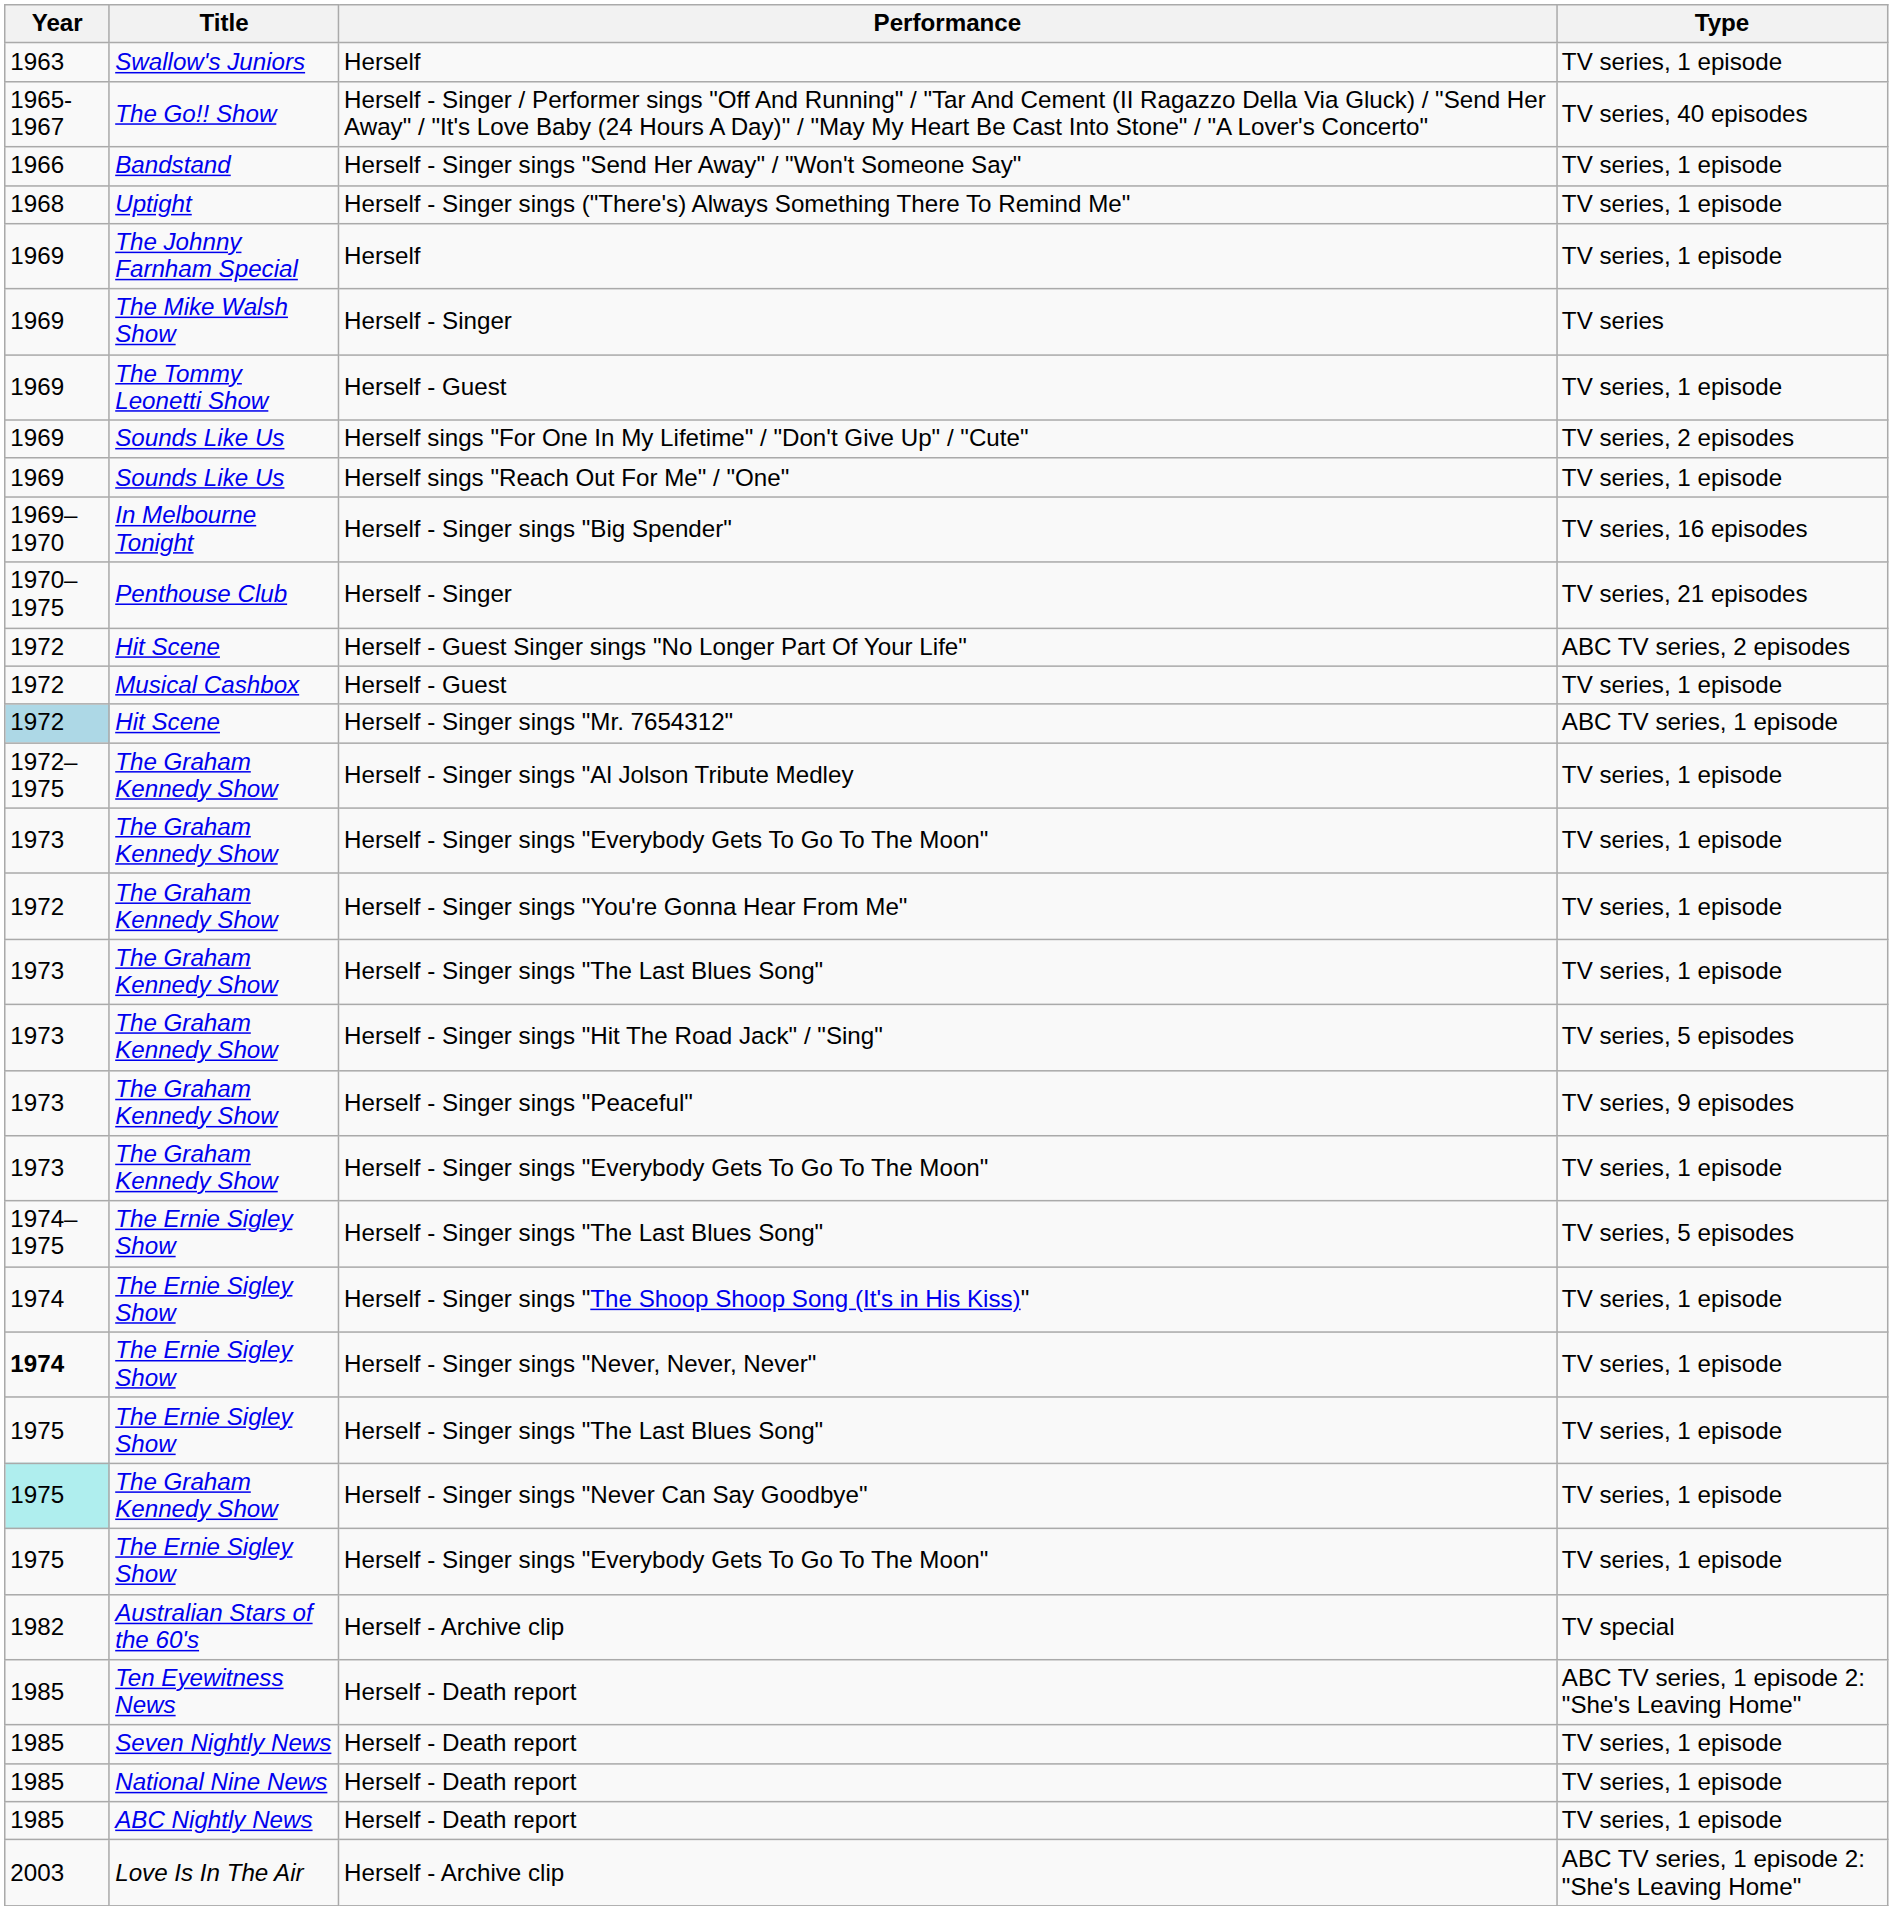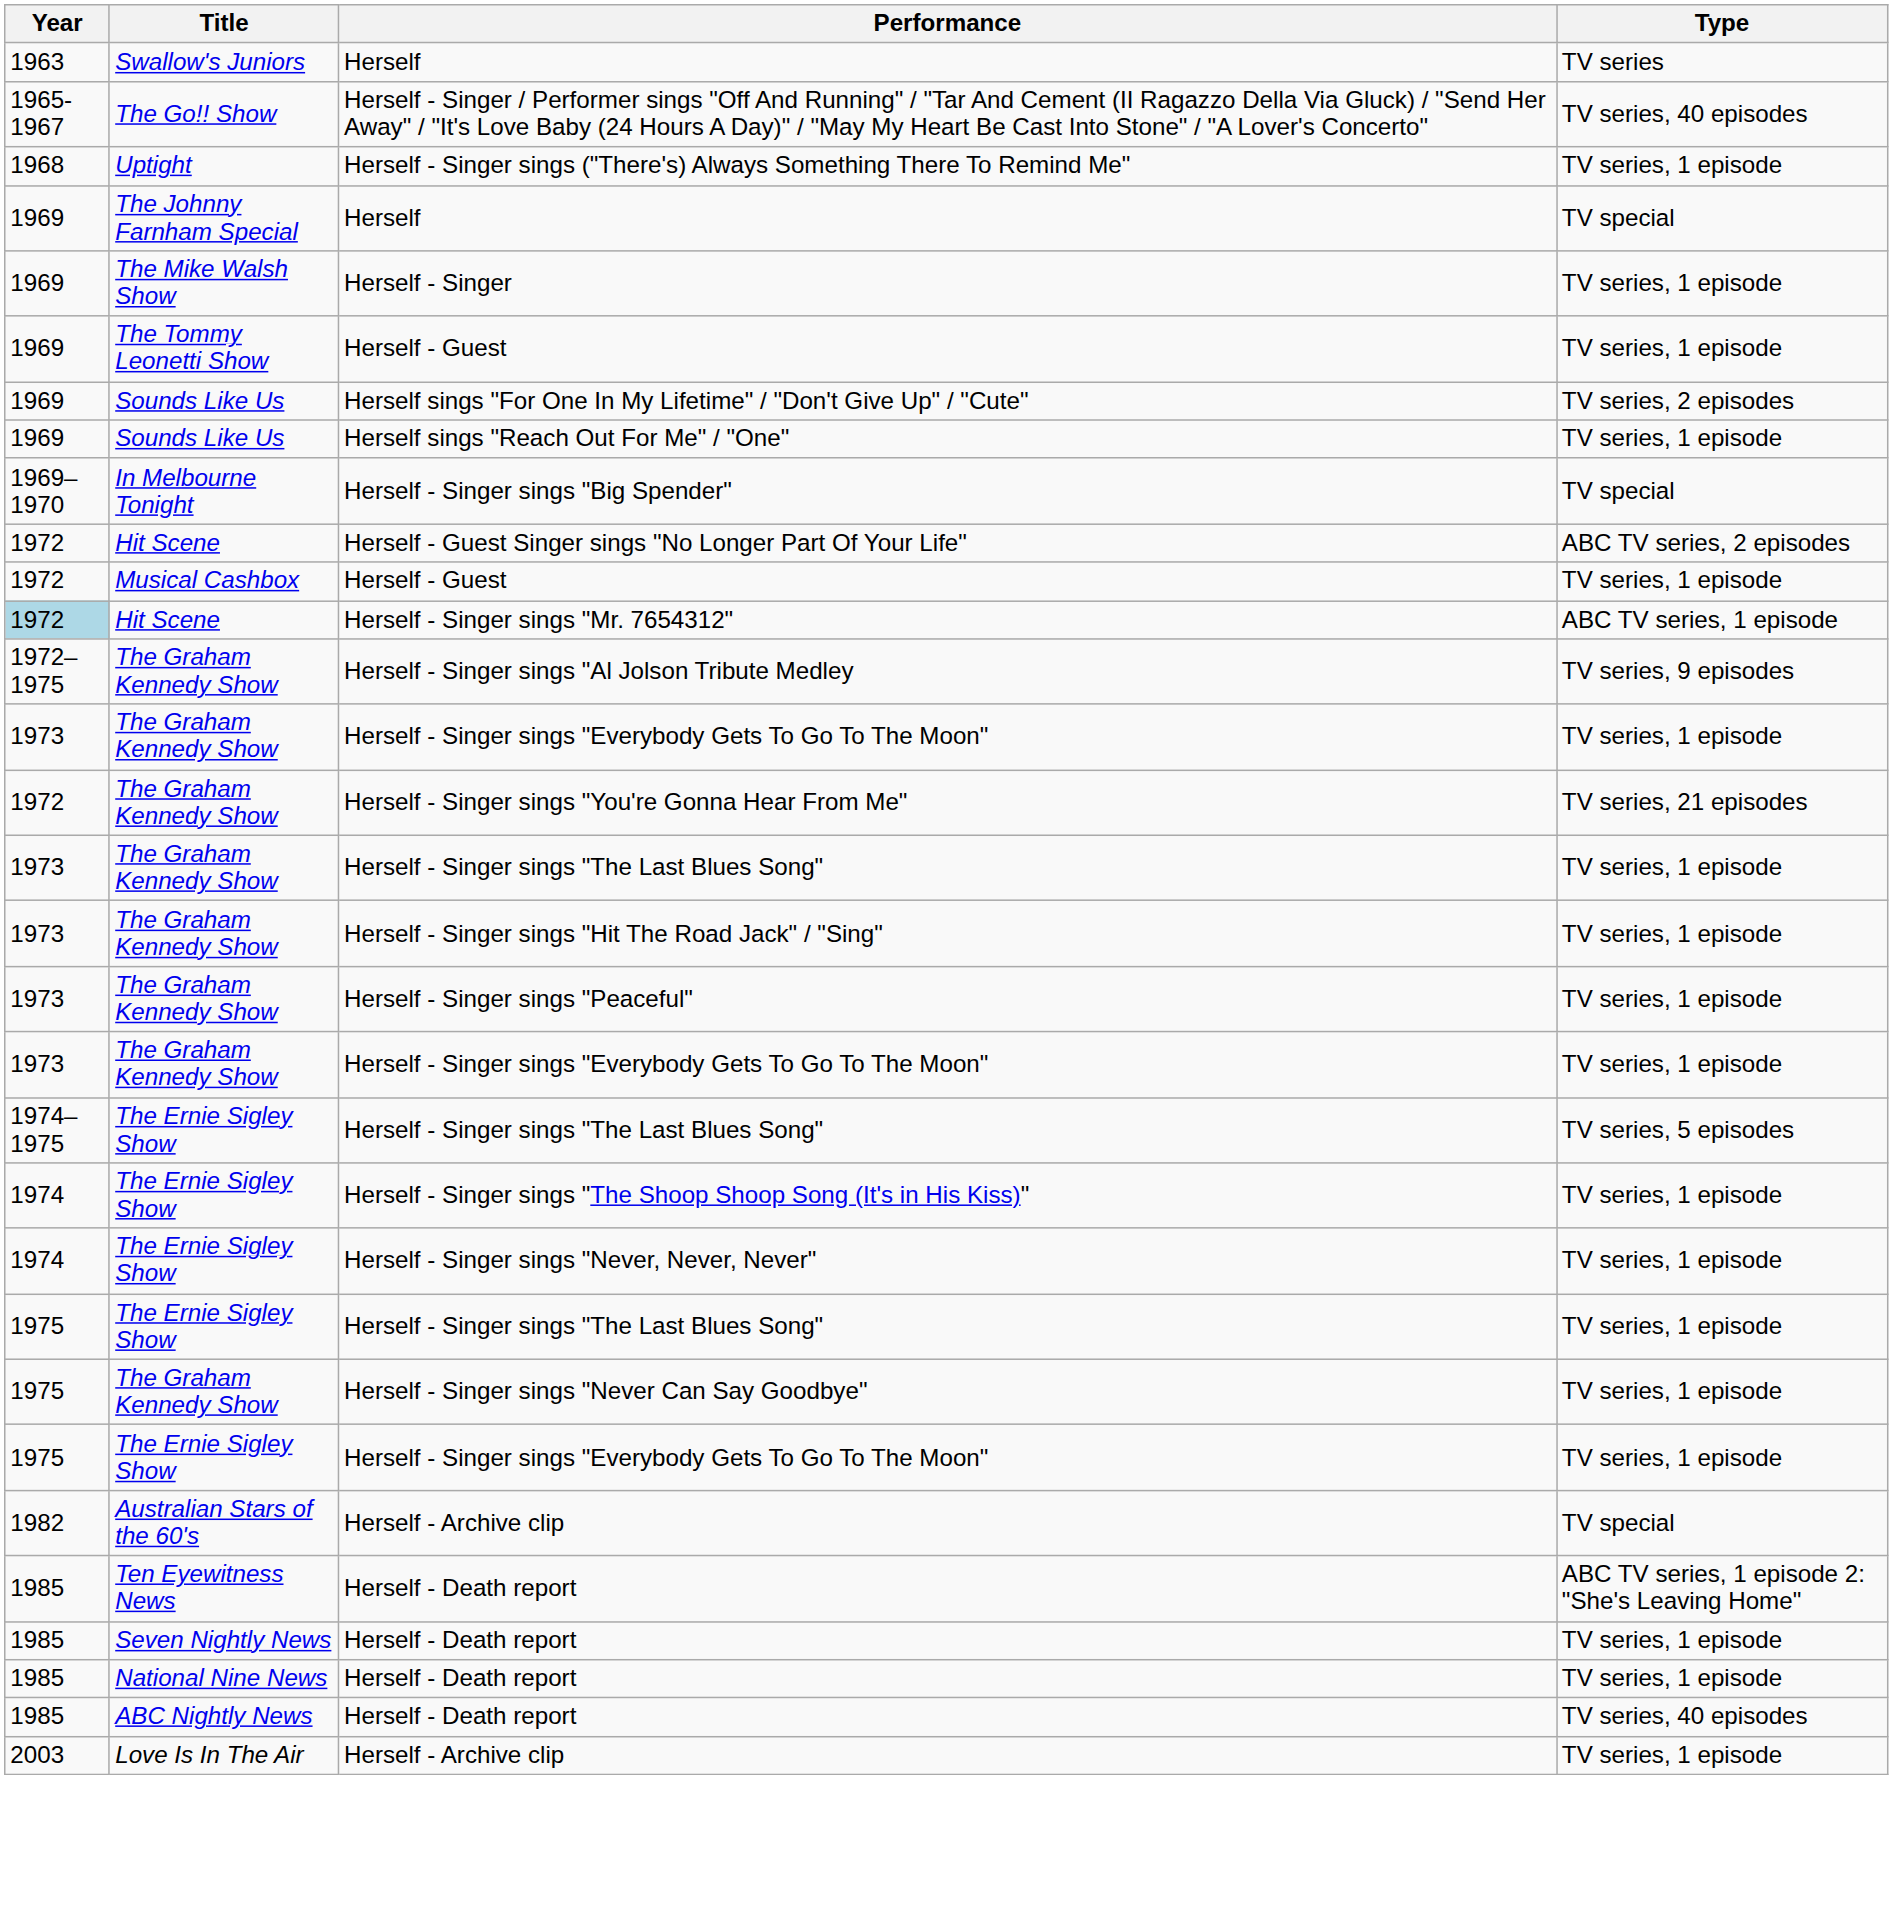(1672, 61) TV series, 1 episode -> (1613, 61) TV series
- row: (173, 165)
(1672, 256) TV series, 1 episode -> (1618, 217) TV special
(1613, 321) TV series -> (1672, 283) TV series, 1 episode
(1685, 529) TV series, 16 episodes -> (1618, 490) TV special
- row: (201, 594)
(1672, 775) TV series, 1 episode -> (1678, 671) TV series, 9 episodes
(1672, 906) TV series, 1 episode -> (1685, 802) TV series, 21 episodes
(1678, 1037) TV series, 5 episodes -> (1672, 933) TV series, 1 episode
(1678, 1102) TV series, 9 episodes -> (1672, 998) TV series, 1 episode
(37, 1364) bold -> (37, 1260) normal
(37, 1495) paleturquoise background -> (37, 1391) no background
(1672, 1820) TV series, 1 episode -> (1685, 1716) TV series, 40 episodes
(1713, 1872) ABC TV series, 1 episode 2: "She's Leaving Home" -> (1672, 1755) TV series, 1 episode
